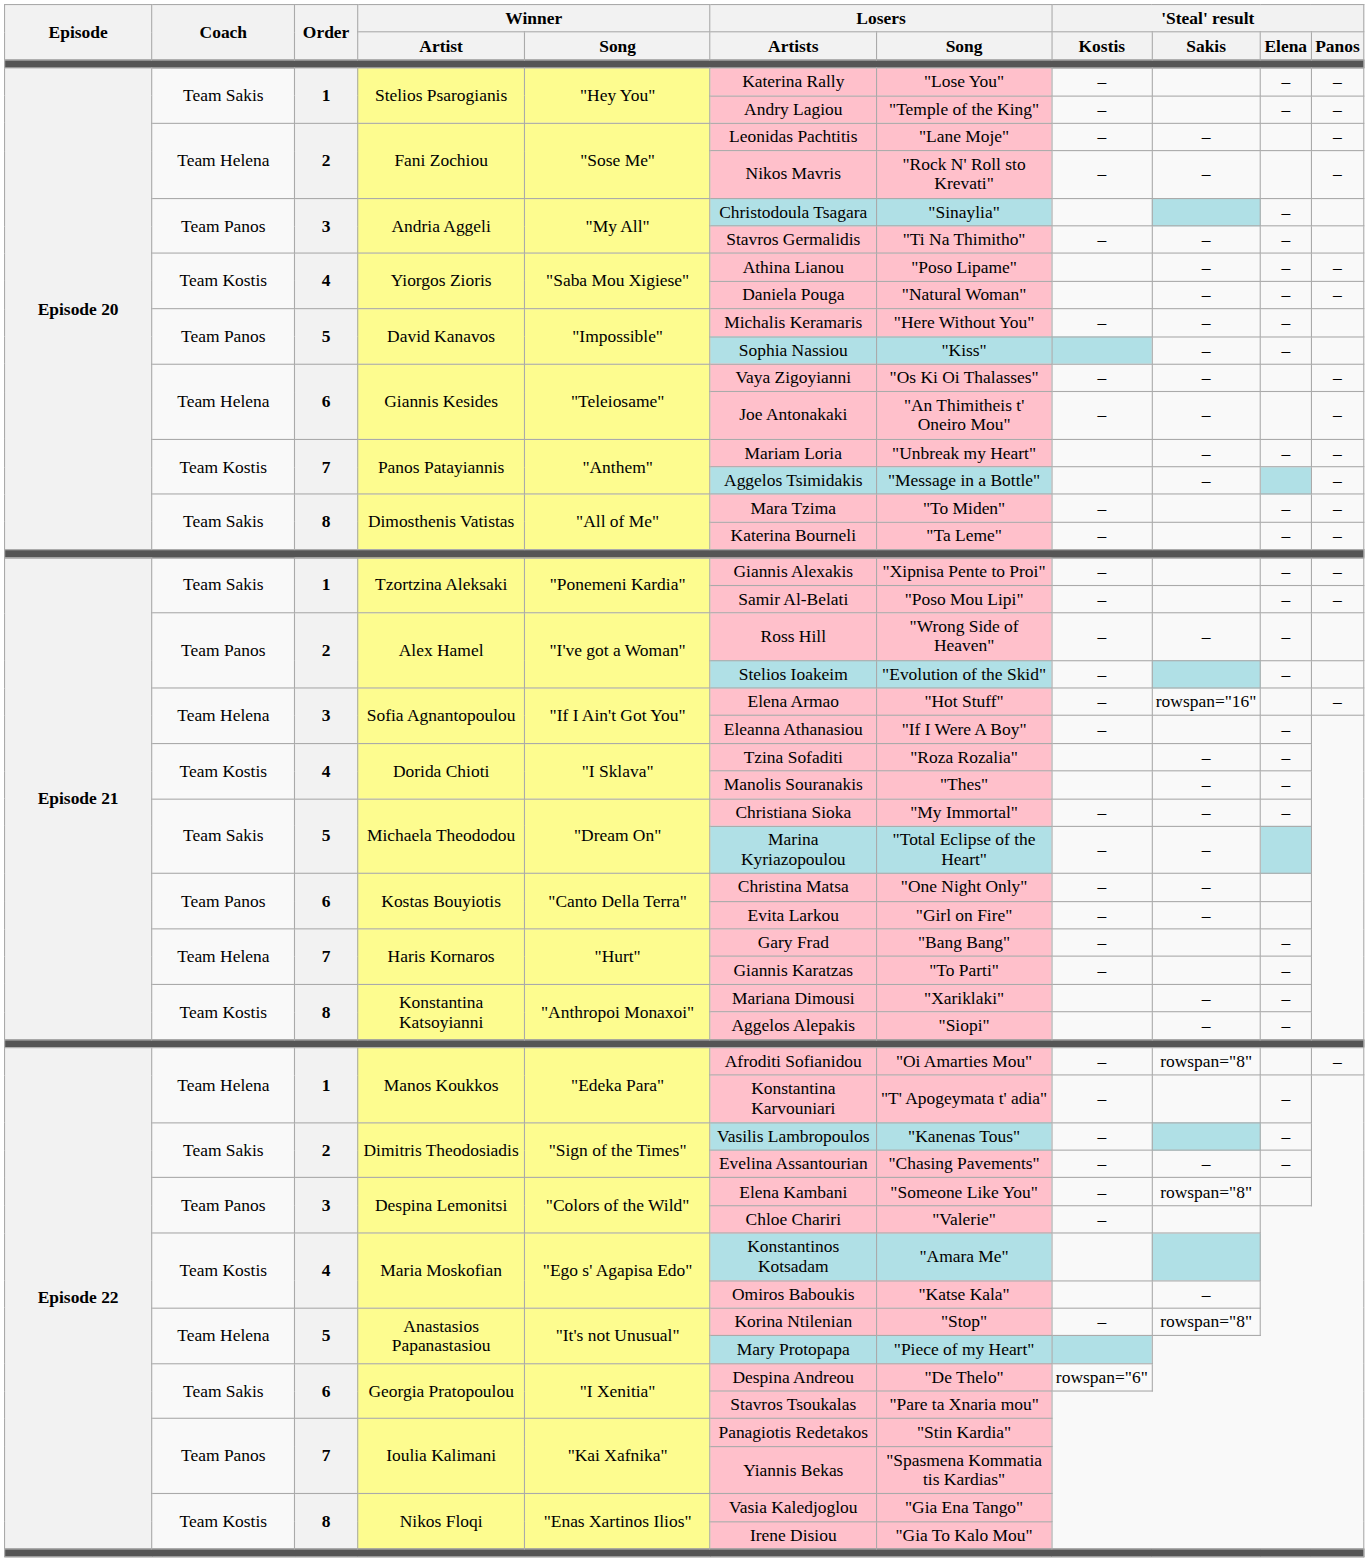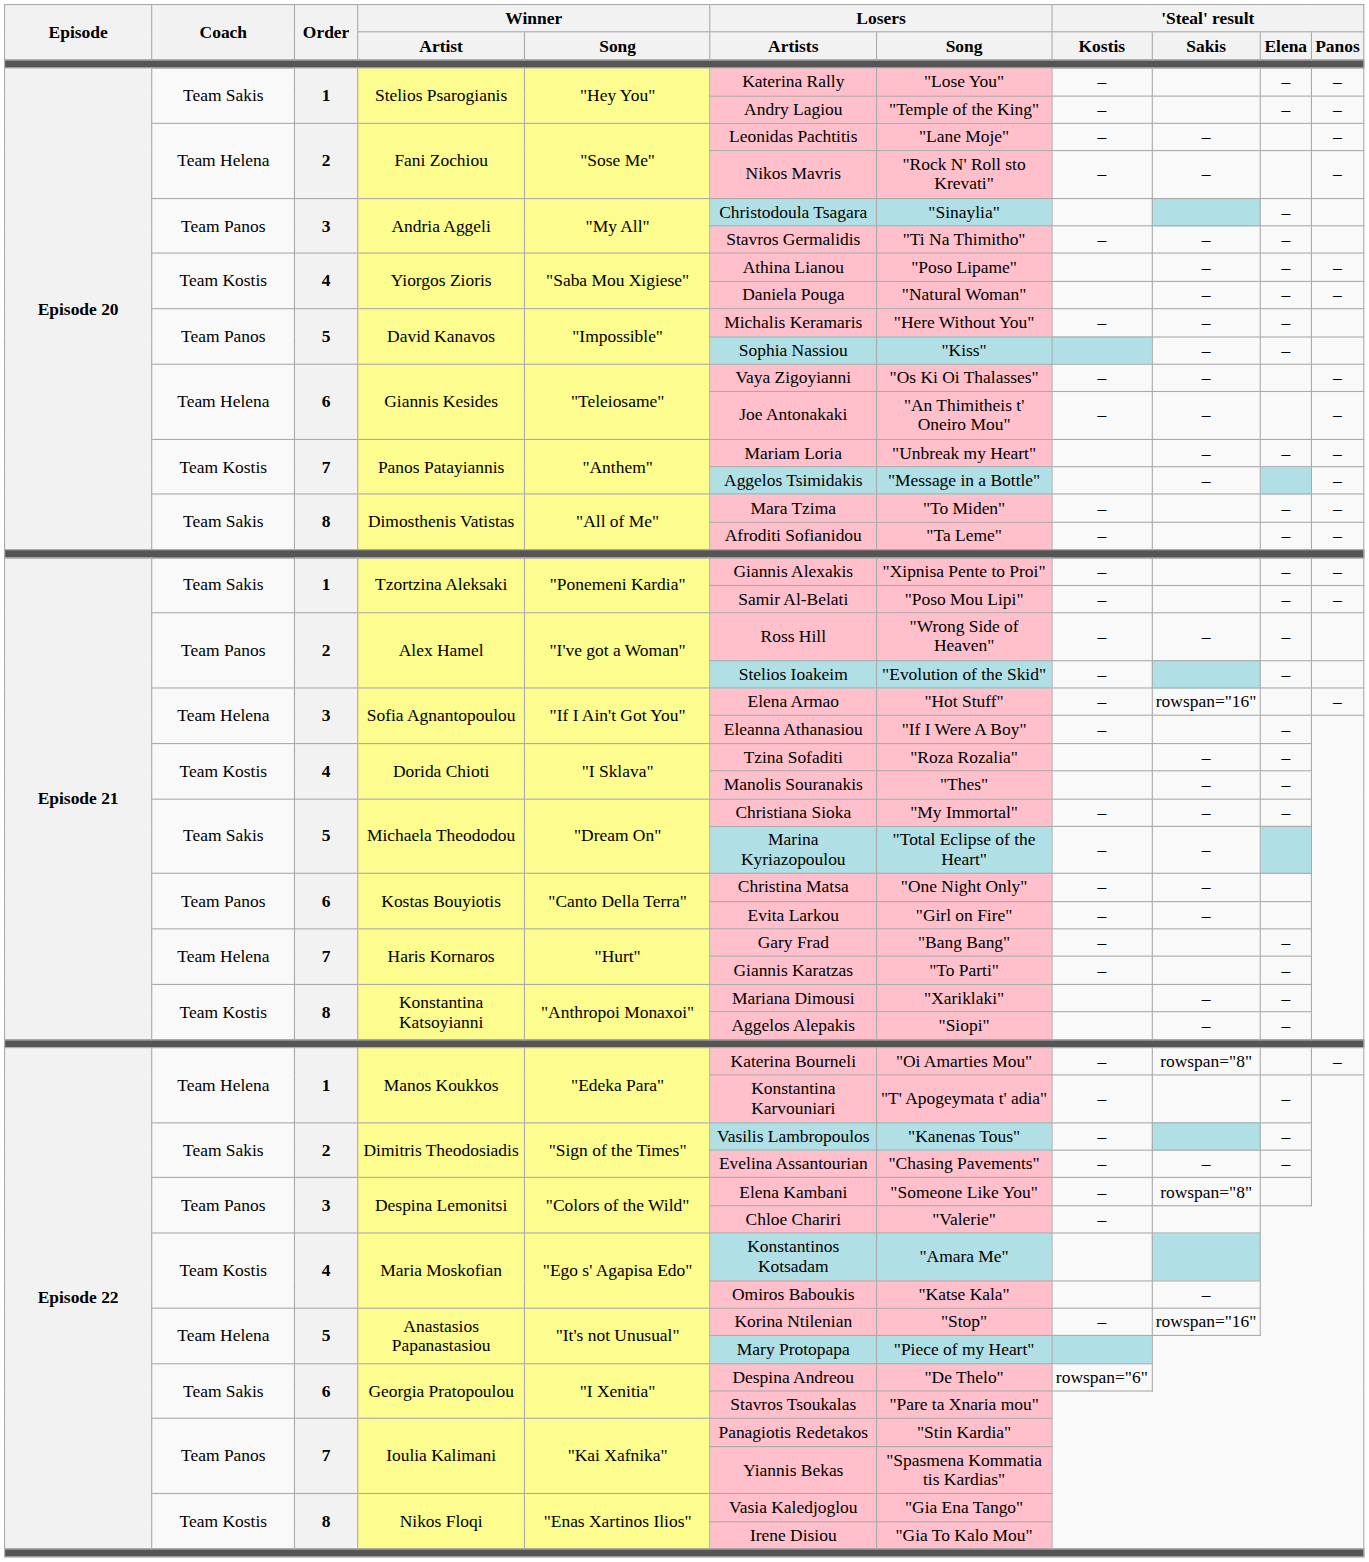(793, 535) Katerina Bourneli -> (793, 535) Afroditi Sofianidou
(793, 1061) Afroditi Sofianidou -> (793, 1061) Katerina Bourneli
(1206, 1321) rowspan="8" -> (1206, 1321) rowspan="16"
